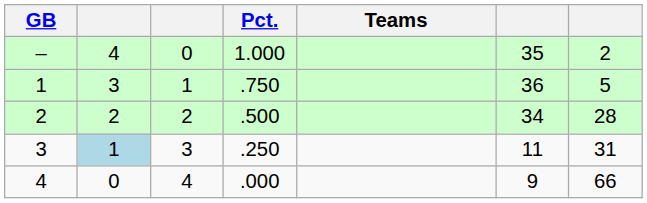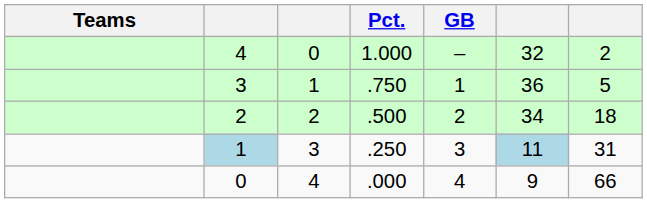columns swapped: (396, 20) <-> (41, 20)
(532, 52) 35 -> (532, 52) 32
(605, 117) 28 -> (605, 117) 18
(532, 149) no background -> (532, 149) lightblue background
